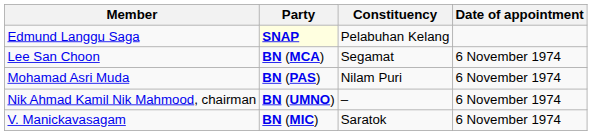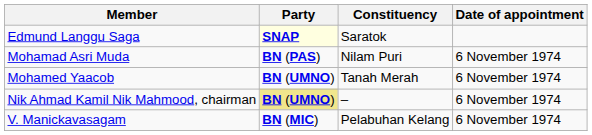(395, 36) Pelabuhan Kelang -> (364, 36) Saratok
- row: (54, 57)
+ row: (61, 78)
(298, 99) no background -> (298, 99) khaki background
(364, 120) Saratok -> (395, 120) Pelabuhan Kelang
